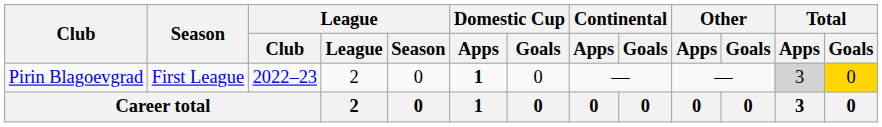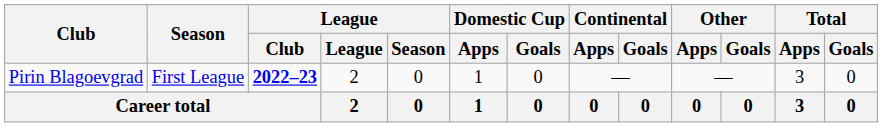(285, 77) normal -> (285, 77) bold
(478, 77) bold -> (478, 77) normal
(800, 77) lightgrey background -> (800, 77) no background
(851, 77) gold background -> (851, 77) no background
